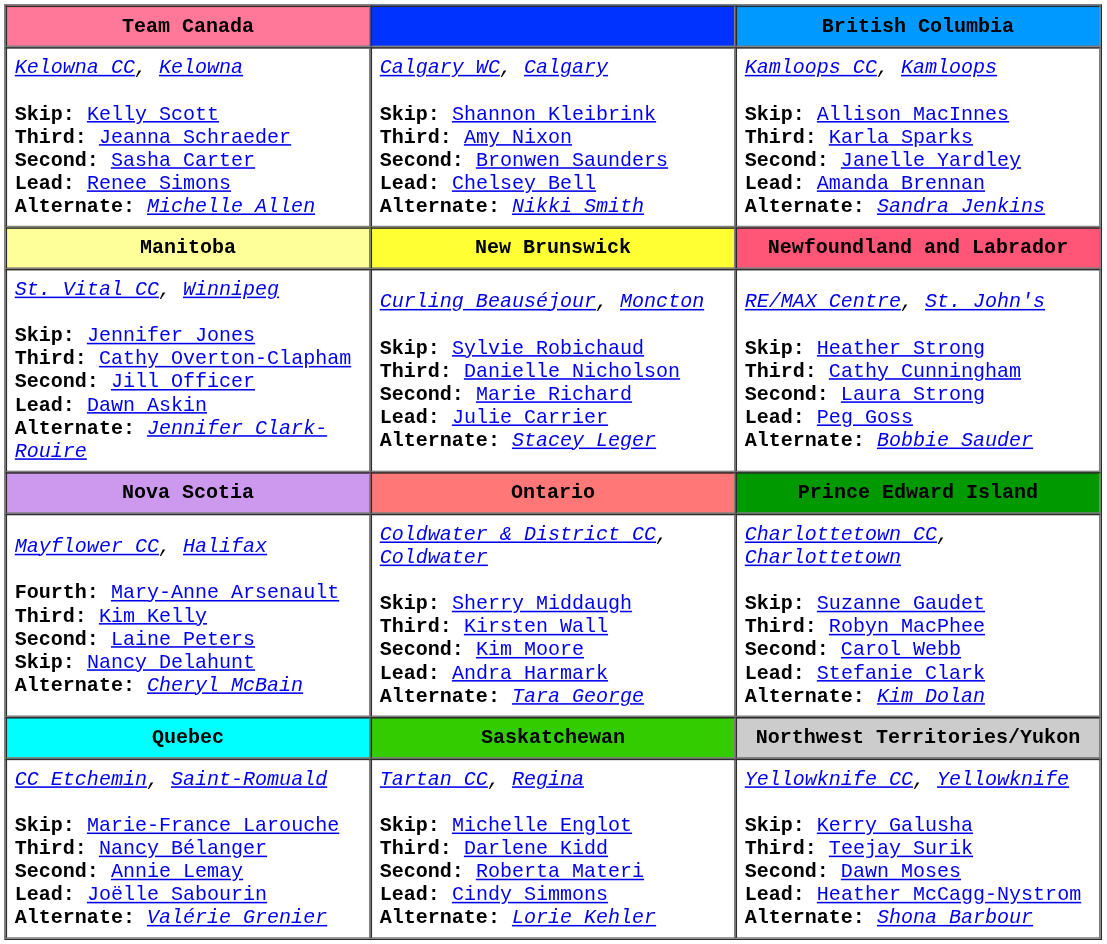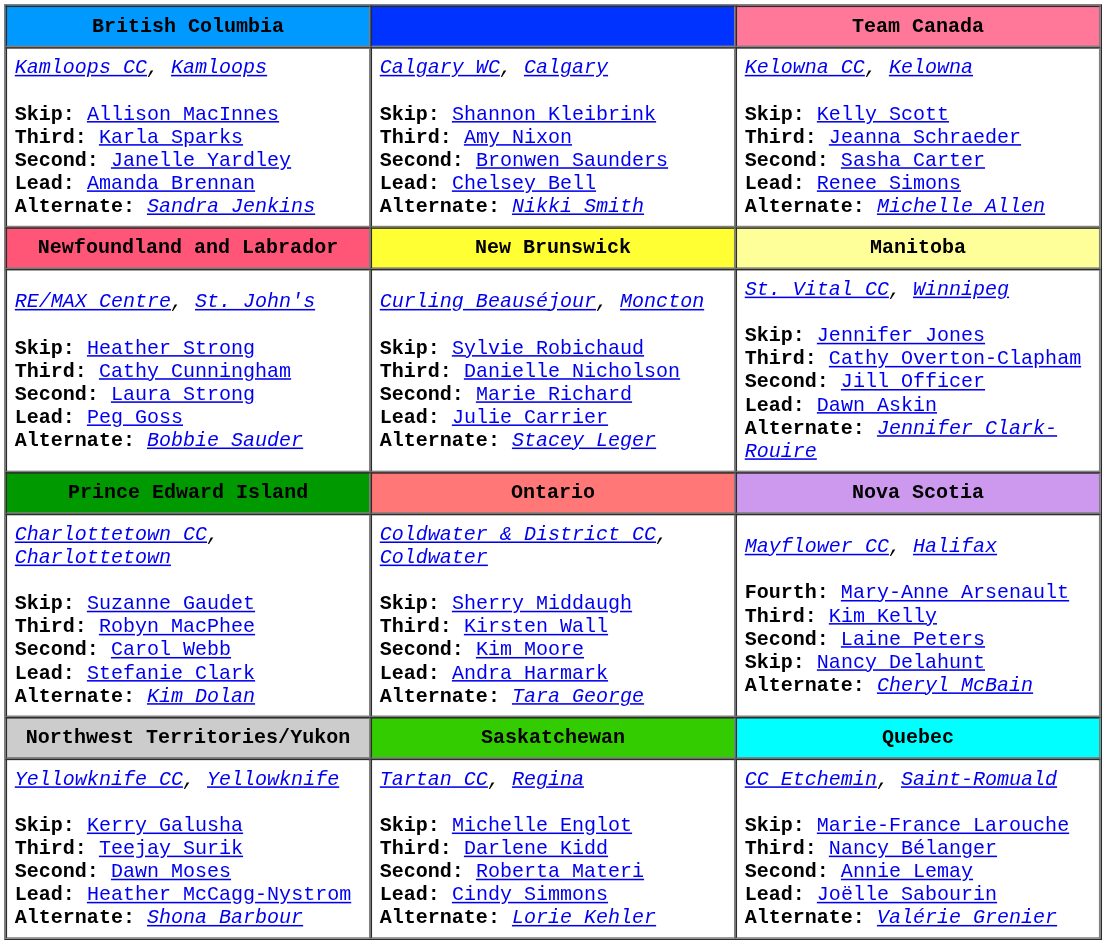columns swapped: (188, 26) <-> (918, 26)
